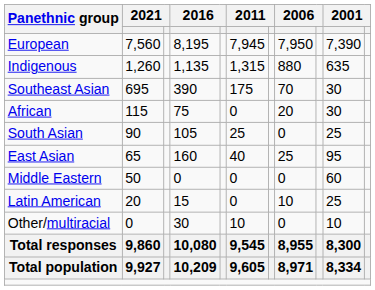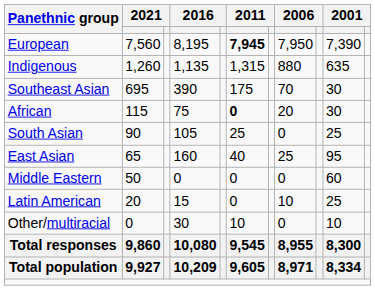(247, 44) normal -> (247, 44) bold
(233, 111) normal -> (233, 111) bold
